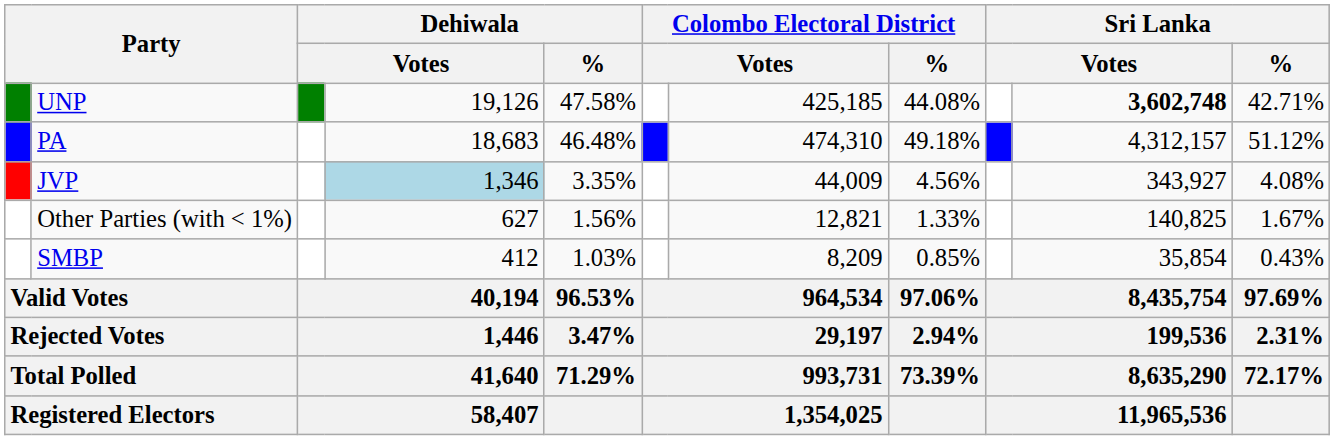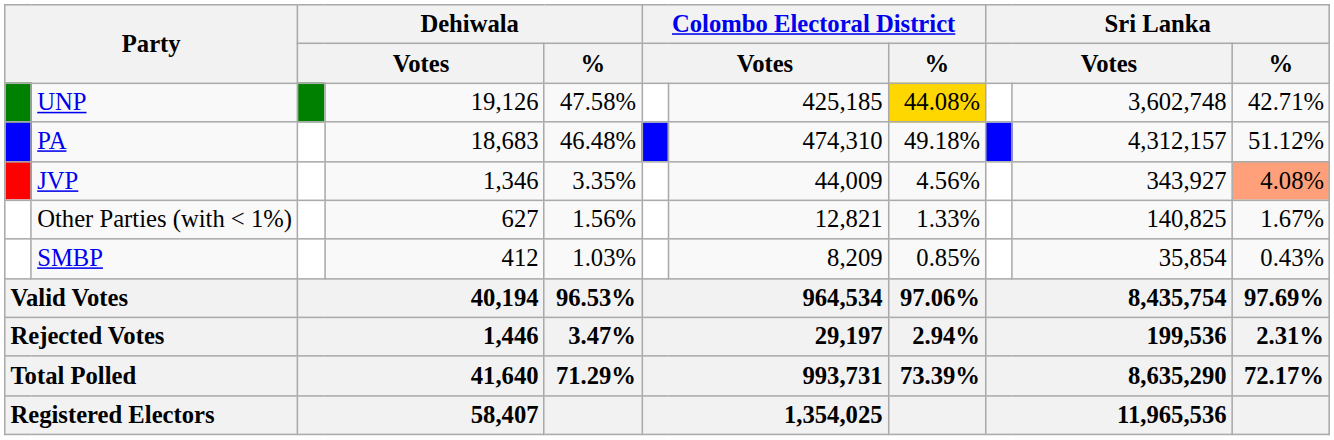(942, 102) no background -> (942, 102) gold background
(1177, 102) bold -> (1177, 102) normal
(511, 180) lightblue background -> (511, 180) no background
(1292, 180) no background -> (1292, 180) lightsalmon background
